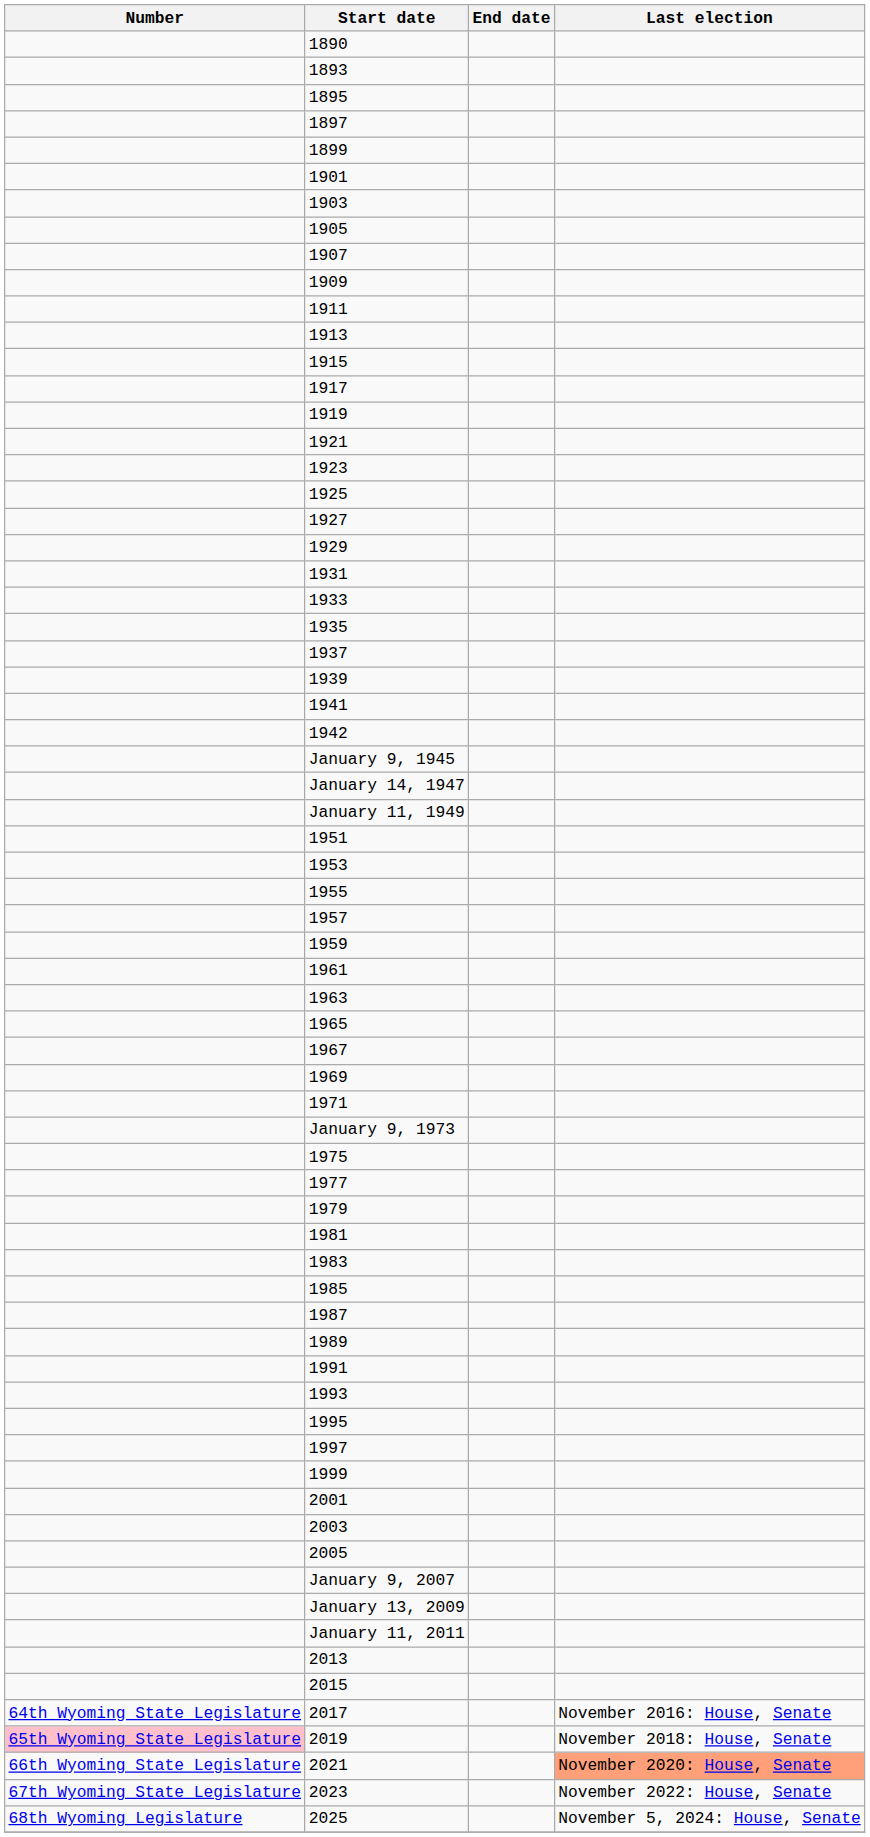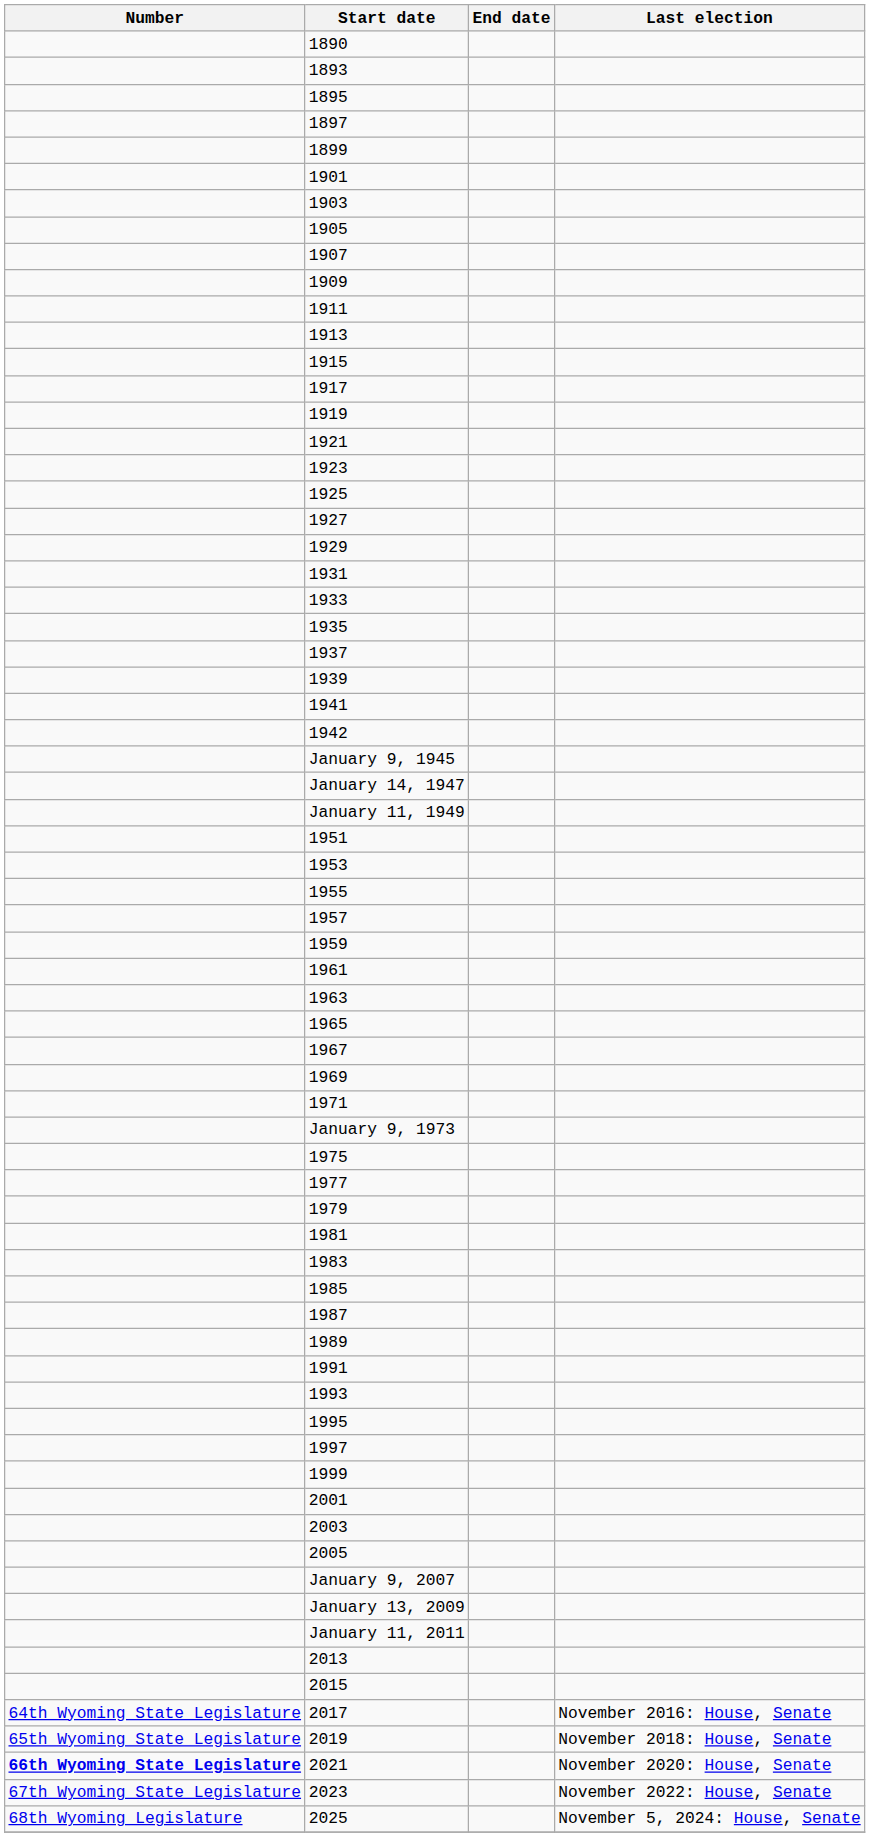(155, 1739) pink background -> (155, 1739) no background
(155, 1766) normal -> (155, 1766) bold
(695, 1766) lightsalmon background -> (695, 1766) no background
